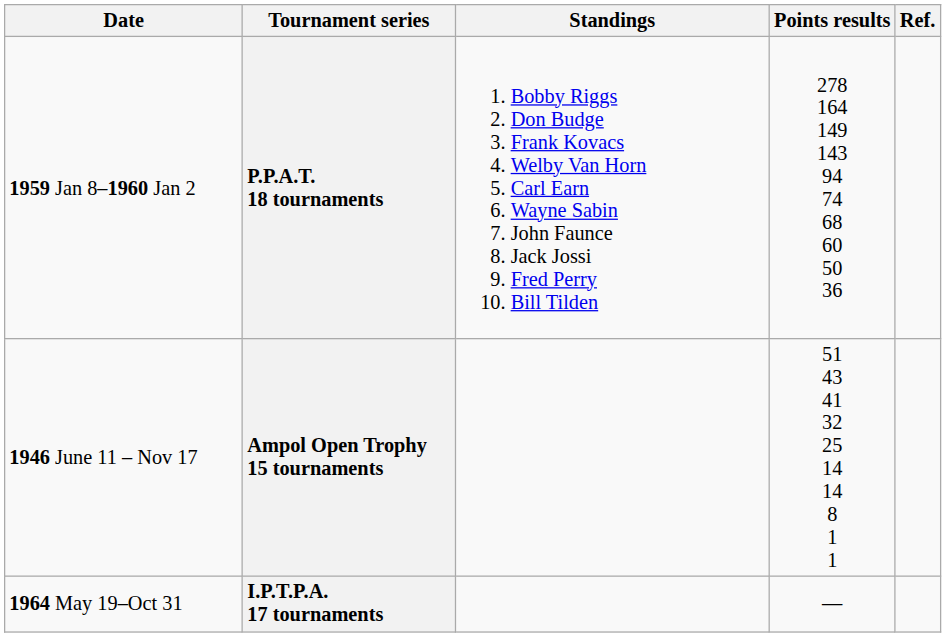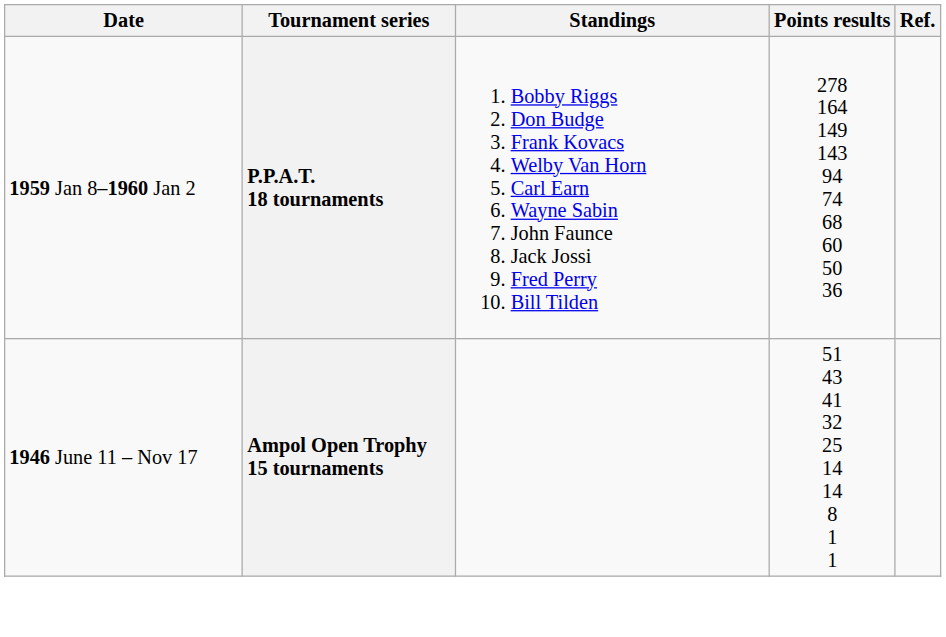- row: (315, 603)
